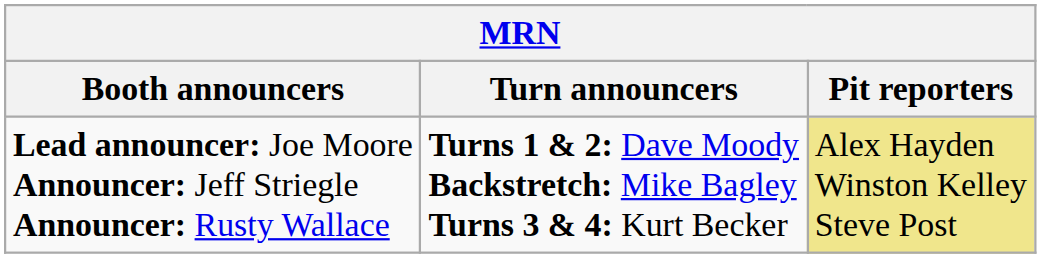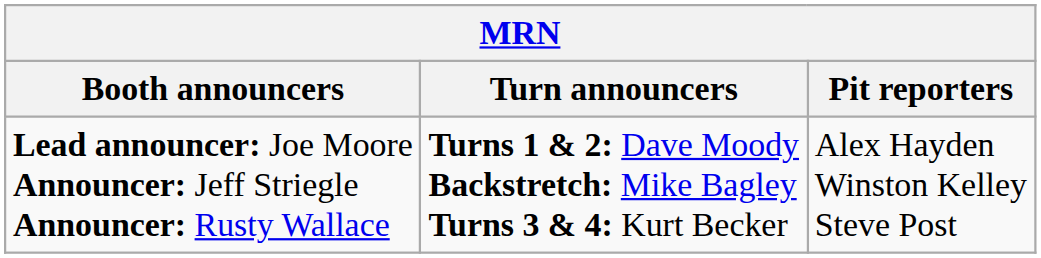(921, 184) khaki background -> (921, 184) no background
